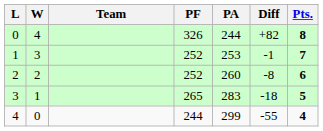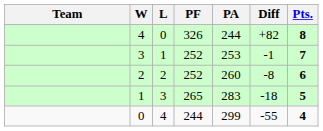columns swapped: (111, 14) <-> (15, 14)
